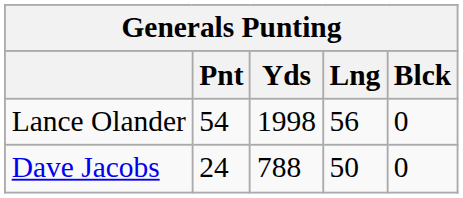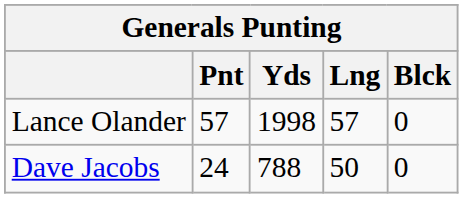(214, 121) 54 -> (214, 121) 57
(344, 121) 56 -> (344, 121) 57
